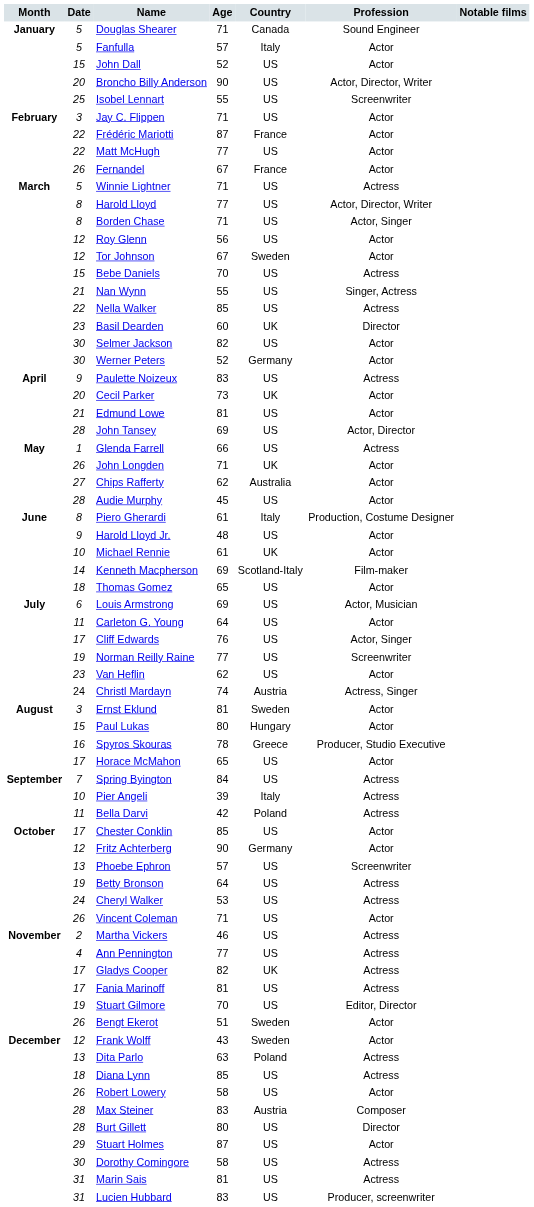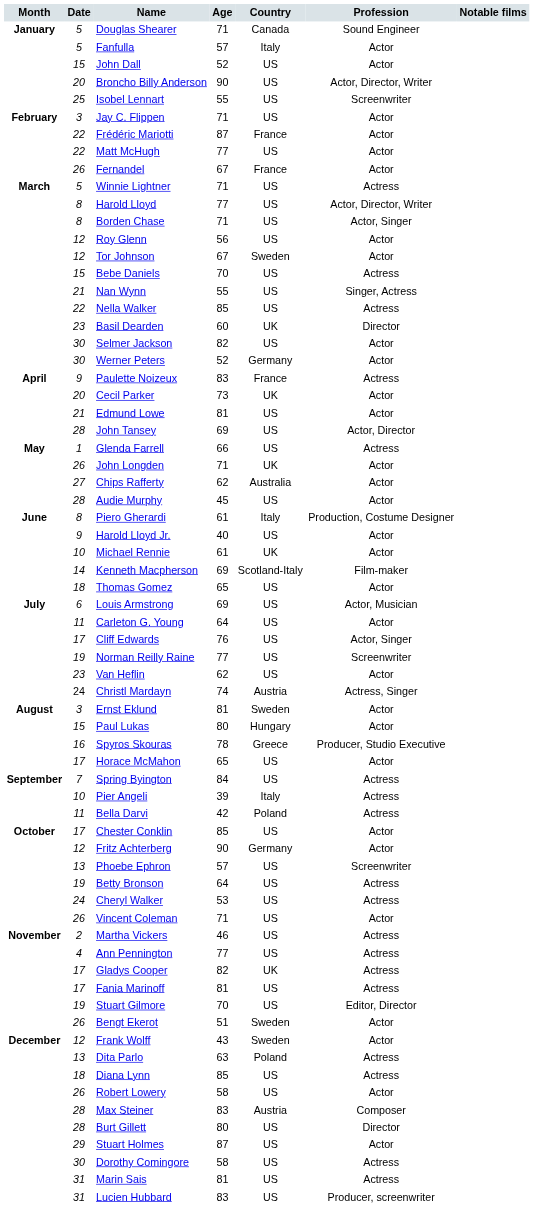(270, 378) US -> (270, 378) France
(222, 535) 48 -> (222, 535) 40
